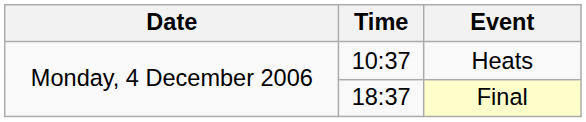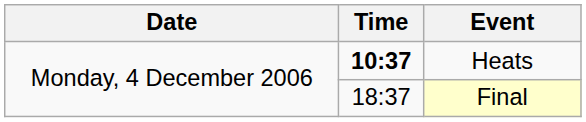(381, 60) normal -> (381, 60) bold
